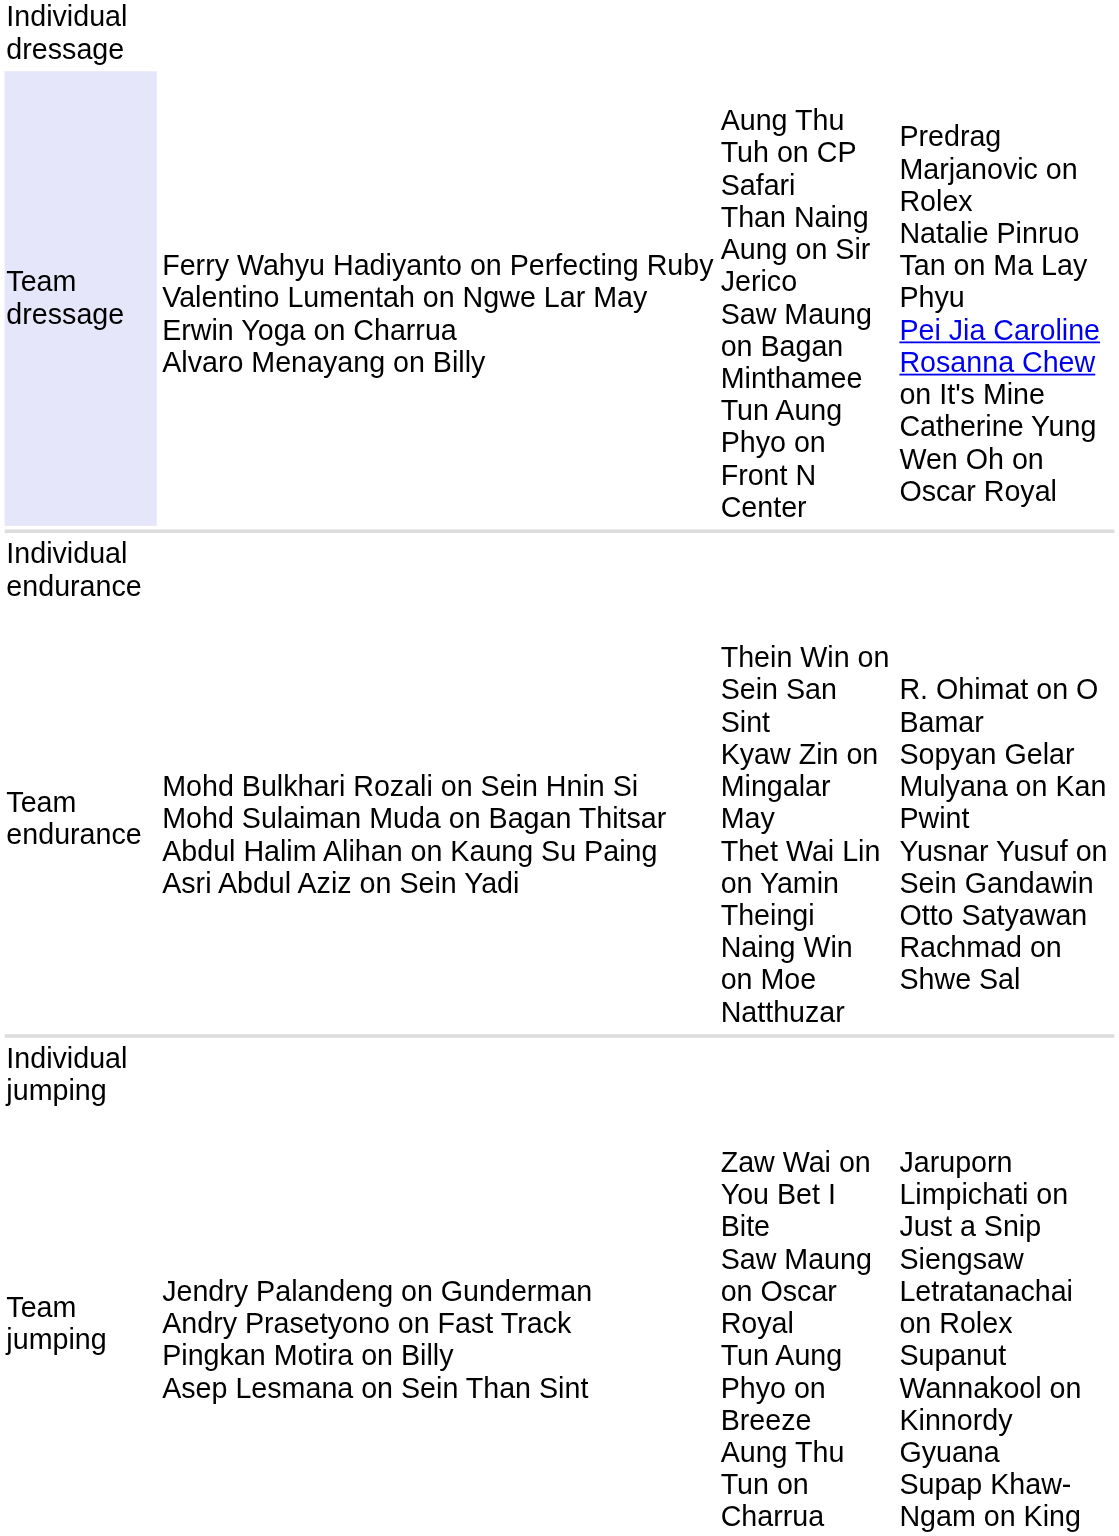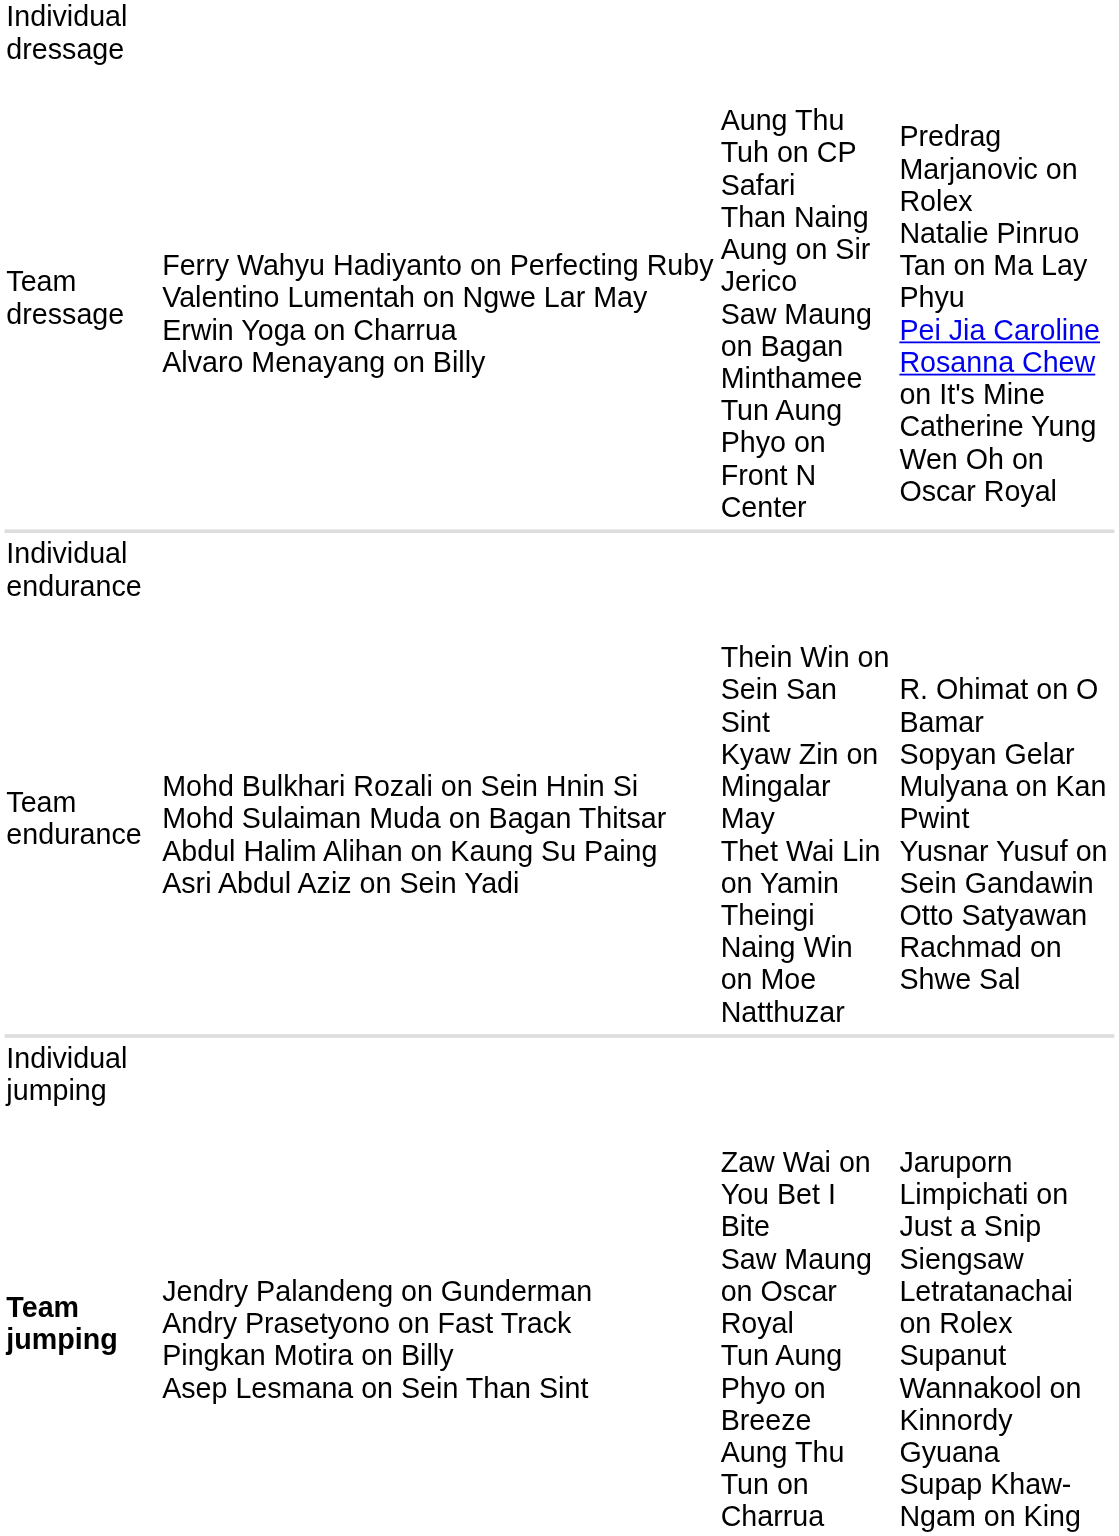(65, 298) lavender background -> (65, 298) no background
(57, 1323) normal -> (62, 1323) bold
